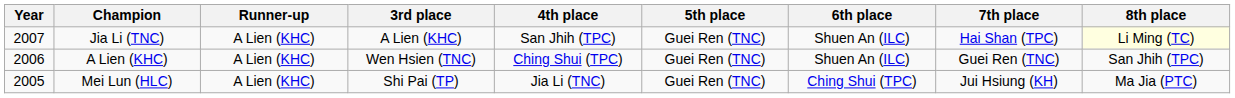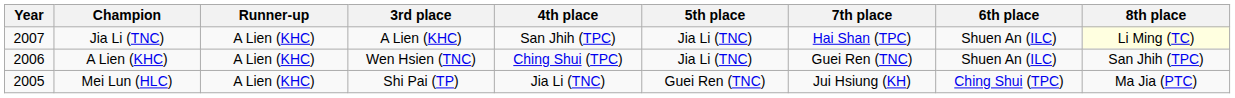columns swapped: (862, 16) <-> (1009, 16)
(715, 38) Guei Ren (TNC) -> (715, 38) Jia Li (TNC)
(715, 60) Guei Ren (TNC) -> (715, 60) Jia Li (TNC)
